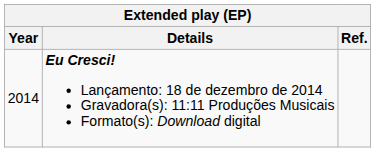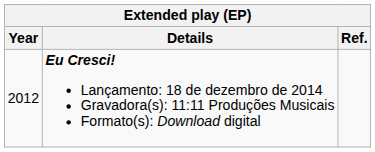(23, 98) 2014 -> (23, 98) 2012
